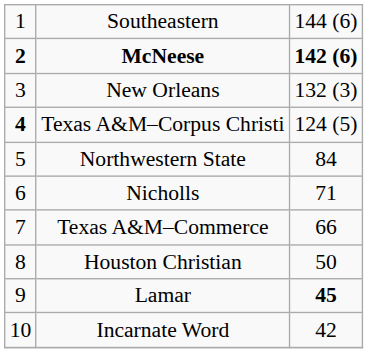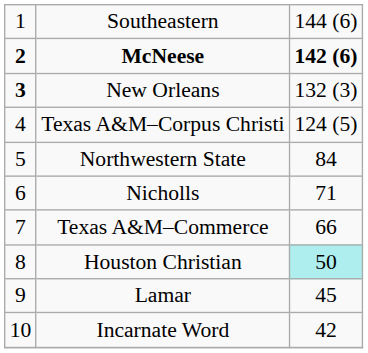(20, 90) normal -> (20, 90) bold
(20, 124) bold -> (20, 124) normal
(326, 261) no background -> (326, 261) paleturquoise background
(326, 295) bold -> (326, 295) normal
